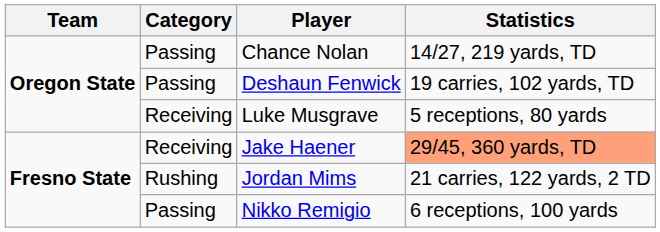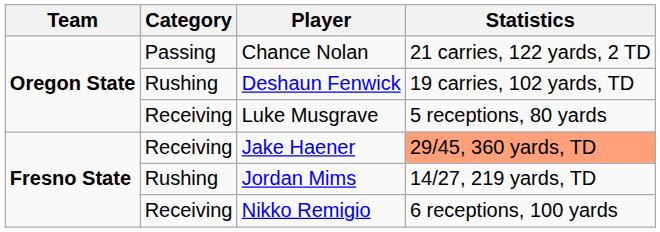(503, 52) 14/27, 219 yards, TD -> (530, 52) 21 carries, 122 yards, 2 TD
(180, 83) Passing -> (181, 83) Rushing
(530, 178) 21 carries, 122 yards, 2 TD -> (503, 178) 14/27, 219 yards, TD
(180, 210) Passing -> (189, 210) Receiving
